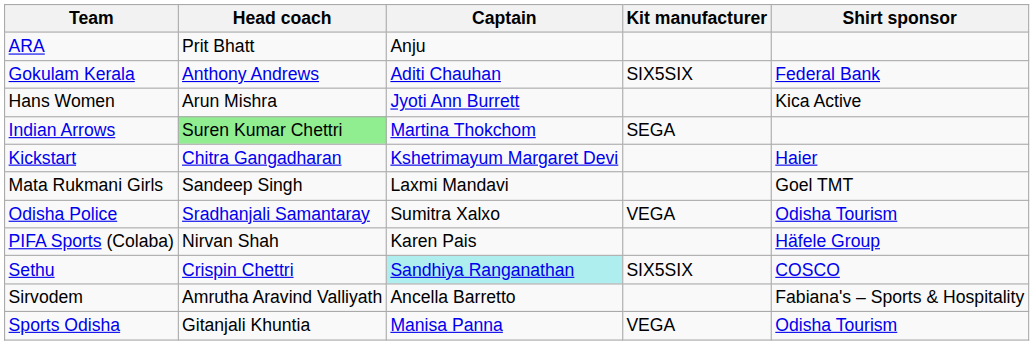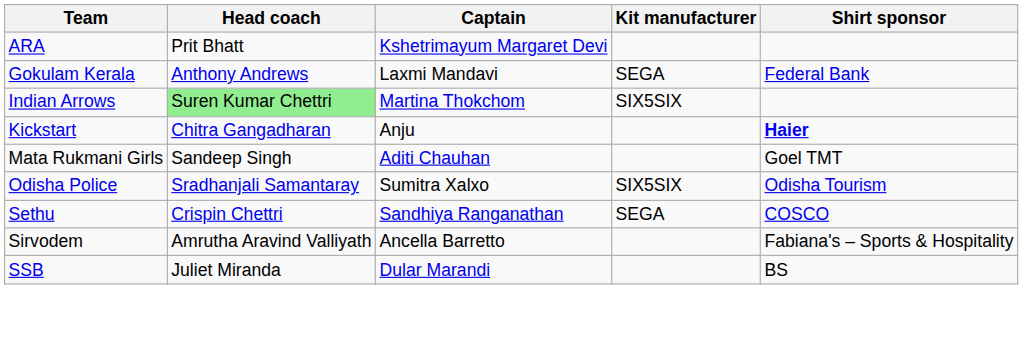(408, 46) Anju -> (494, 46) Kshetrimayum Margaret Devi
(446, 74) Aditi Chauhan -> (439, 74) Laxmi Mandavi
(660, 74) SIX5SIX -> (640, 74) SEGA
- row: (62, 102)
(651, 130) SEGA -> (649, 102) SIX5SIX
(504, 158) Kshetrimayum Margaret Devi -> (397, 130) Anju
(796, 158) normal -> (787, 130) bold
(450, 185) Laxmi Mandavi -> (435, 158) Aditi Chauhan
(651, 213) VEGA -> (649, 185) SIX5SIX
- row: (91, 241)
(482, 269) paleturquoise background -> (472, 213) no background
(660, 269) SIX5SIX -> (640, 213) SEGA
- row: (64, 325)
+ row: (26, 269)
